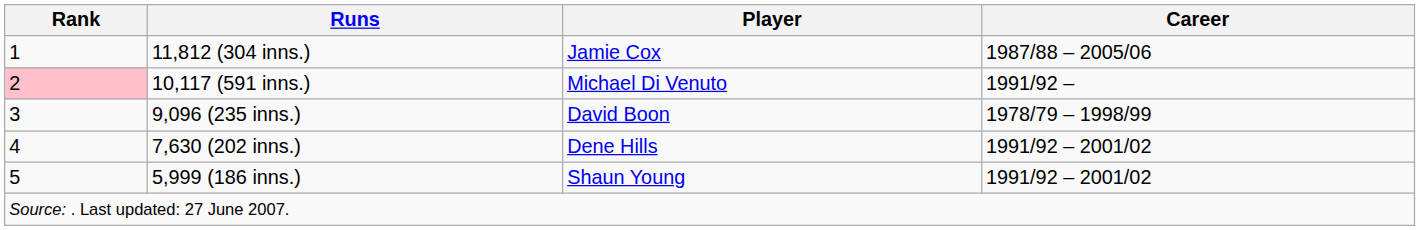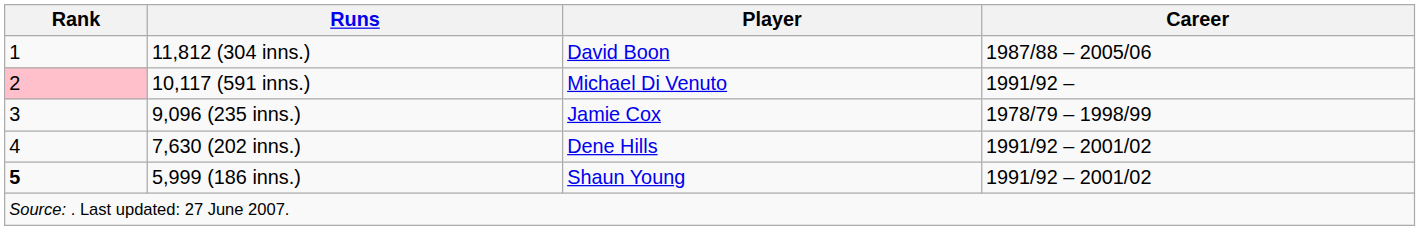(614, 51) Jamie Cox -> (618, 51) David Boon
(618, 114) David Boon -> (614, 114) Jamie Cox
(15, 177) normal -> (15, 177) bold
